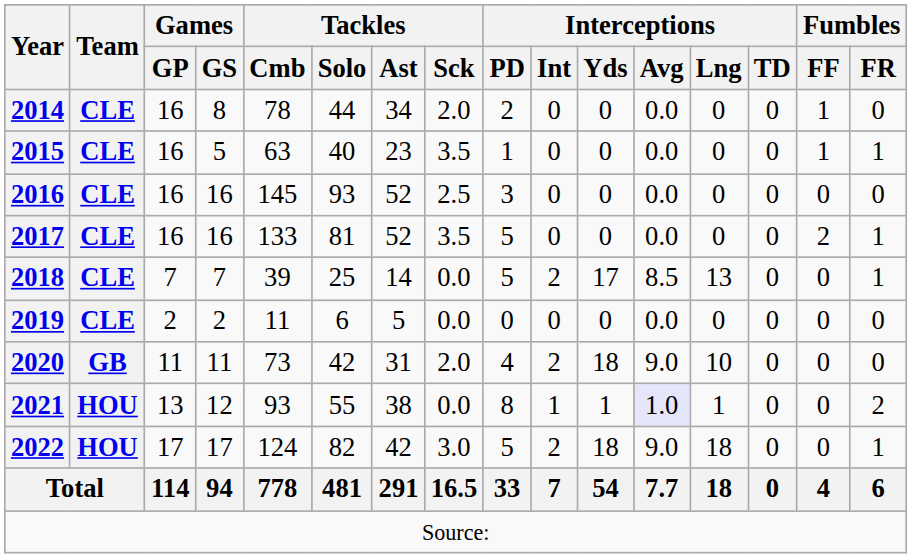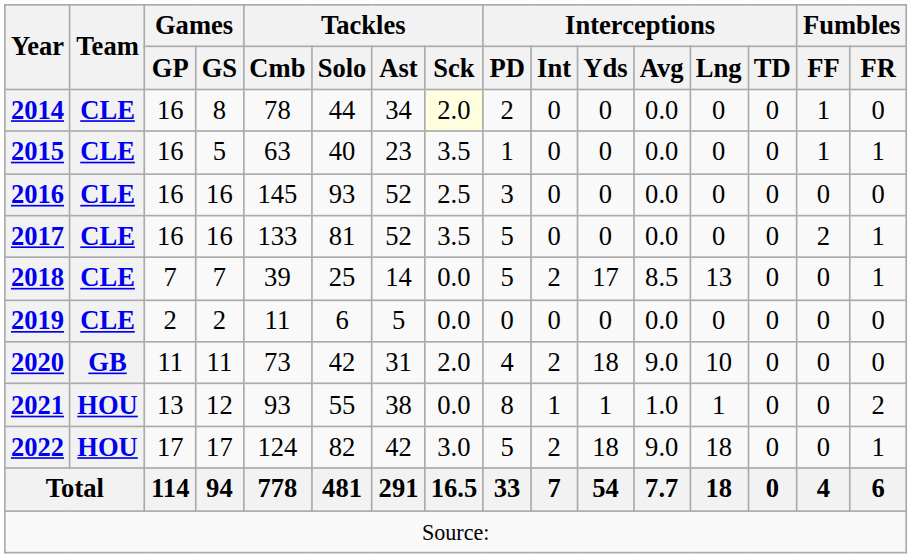(454, 109) no background -> (454, 109) lightyellow background
(662, 404) lavender background -> (662, 404) no background
